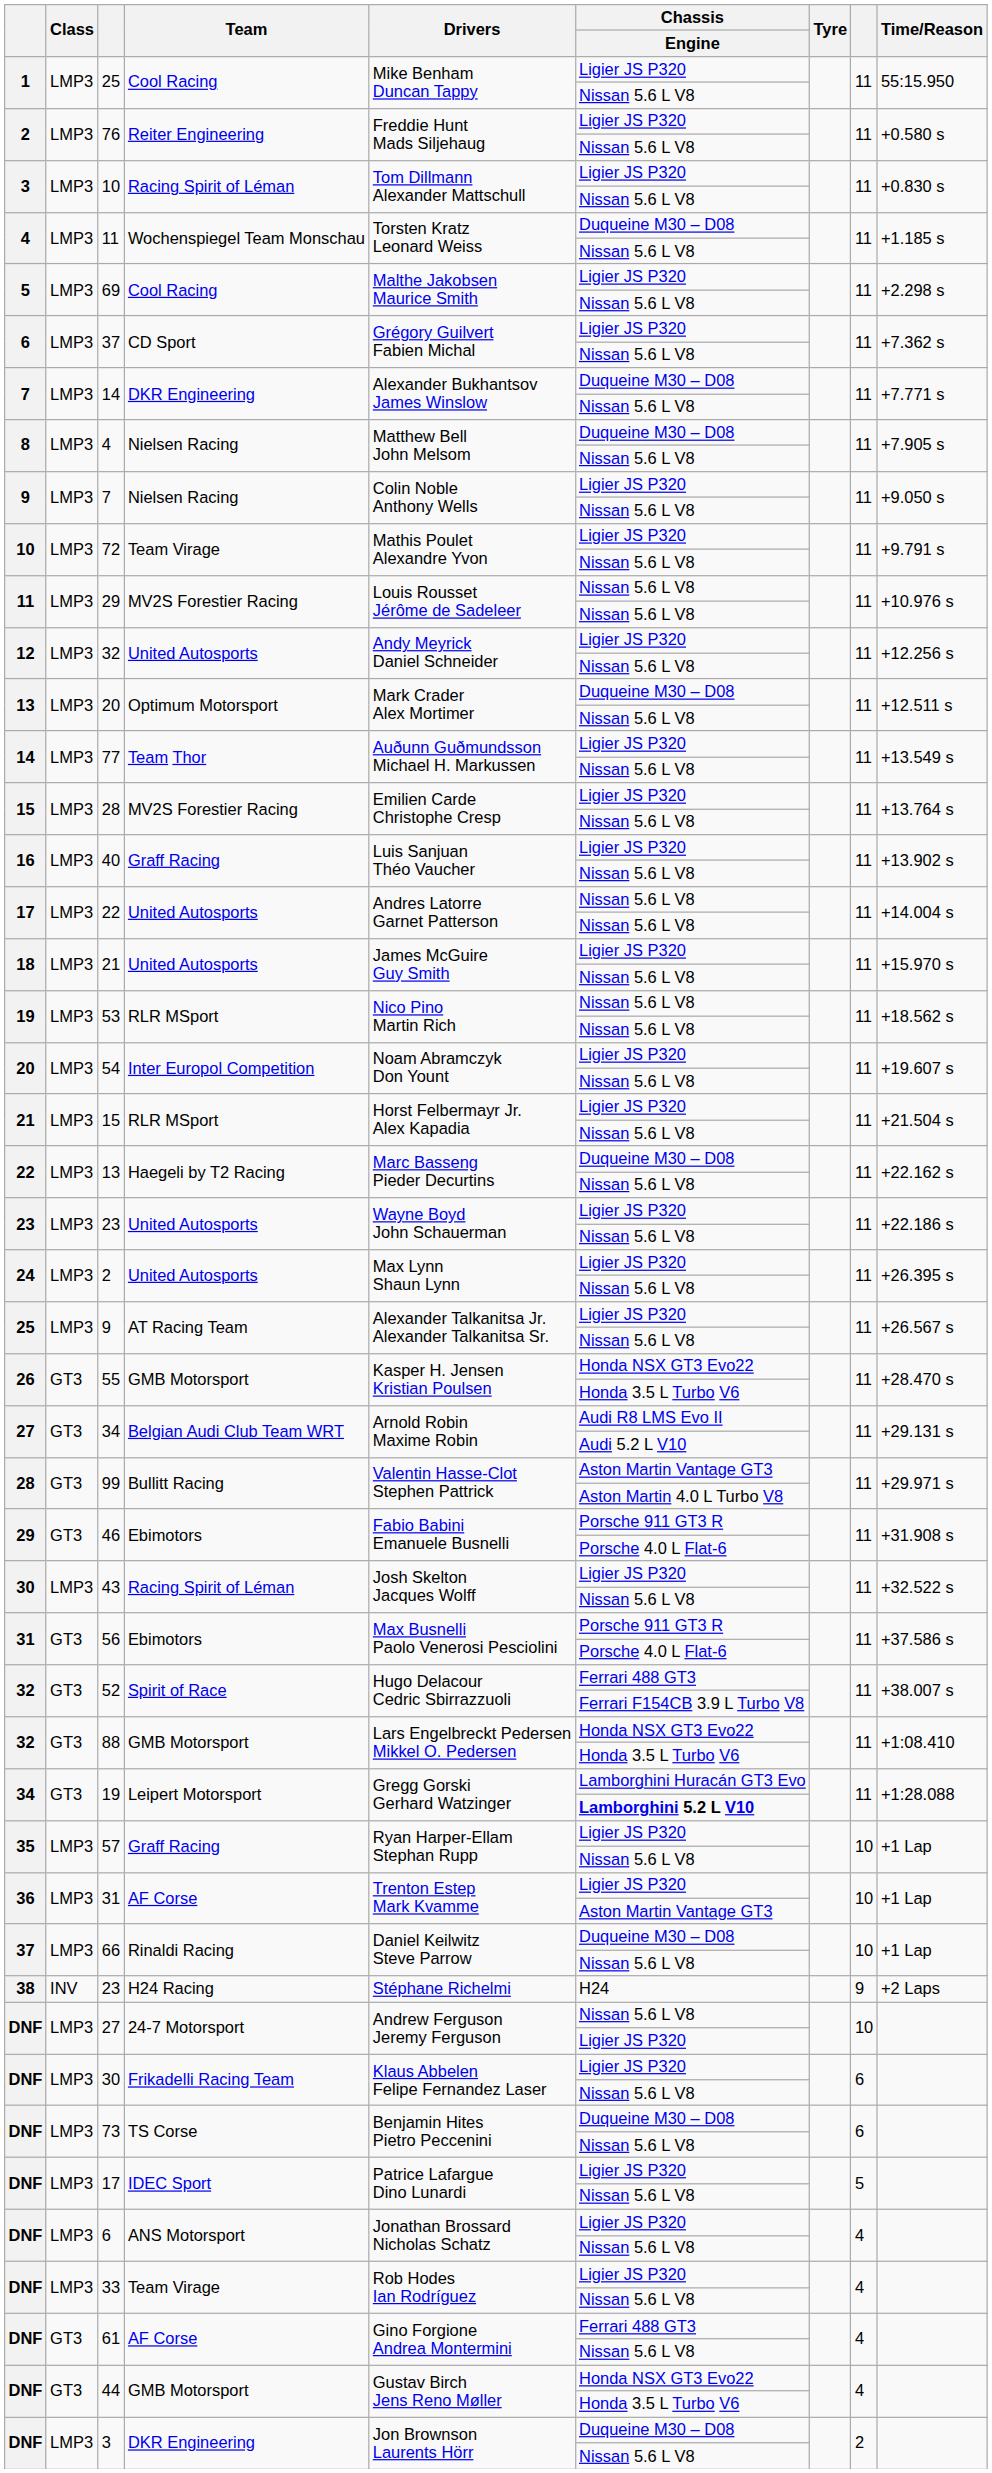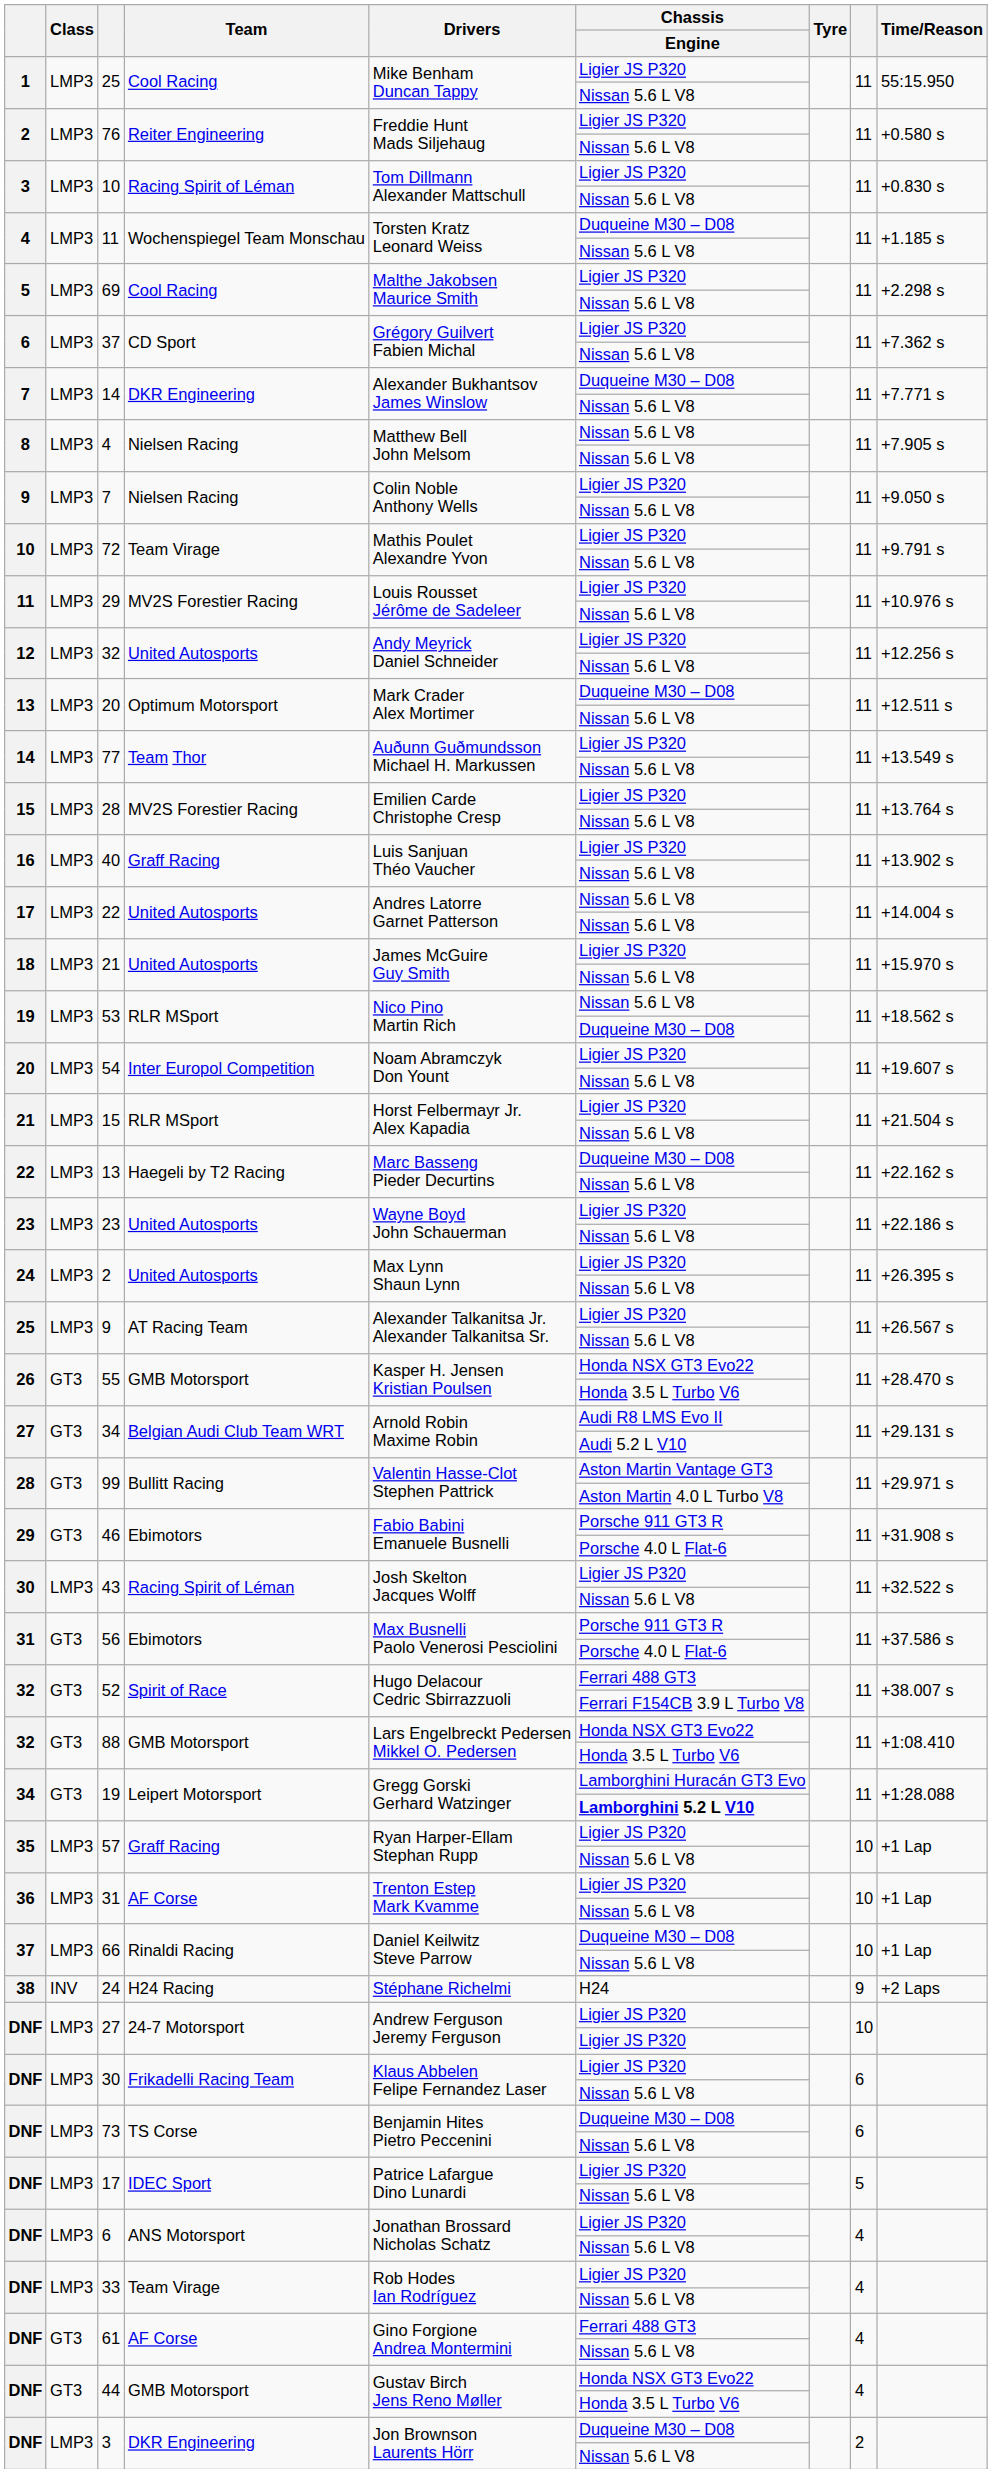(657, 432) Duqueine M30 – D08 -> (637, 432) Nissan 5.6 L V8
(637, 588) Nissan 5.6 L V8 -> (633, 588) Ligier JS P320
(637, 1029) Nissan 5.6 L V8 -> (657, 1029) Duqueine M30 – D08
(676, 1911) Aston Martin Vantage GT3 -> (637, 1911) Nissan 5.6 L V8
(111, 1989) 23 -> (111, 1989) 24
(637, 2015) Nissan 5.6 L V8 -> (633, 2015) Ligier JS P320
